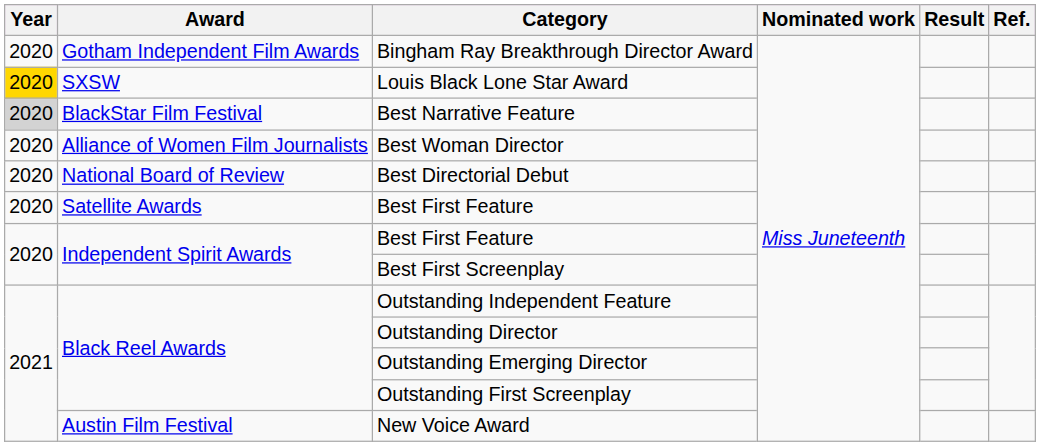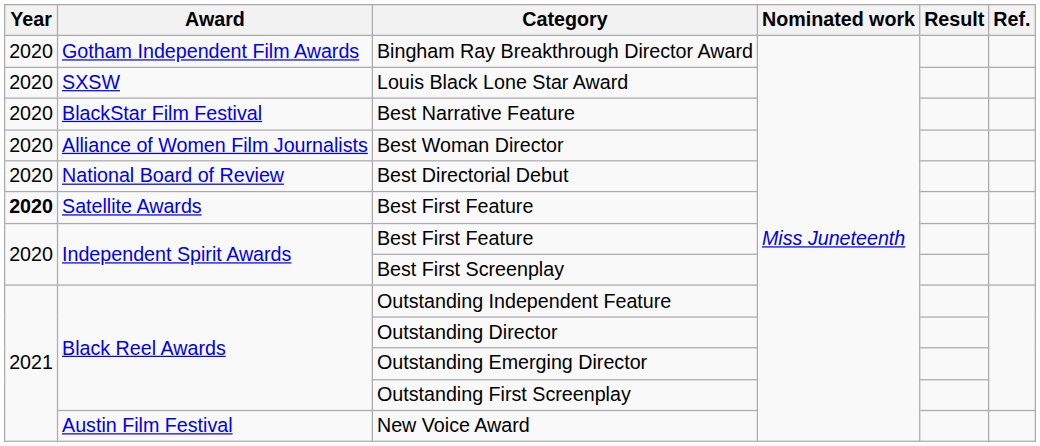(31, 82) gold background -> (31, 82) no background
(31, 113) lightgrey background -> (31, 113) no background
(31, 207) normal -> (31, 207) bold
